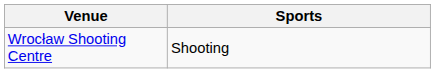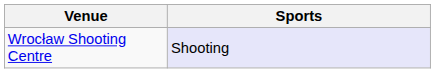(200, 47) no background -> (200, 47) lavender background
